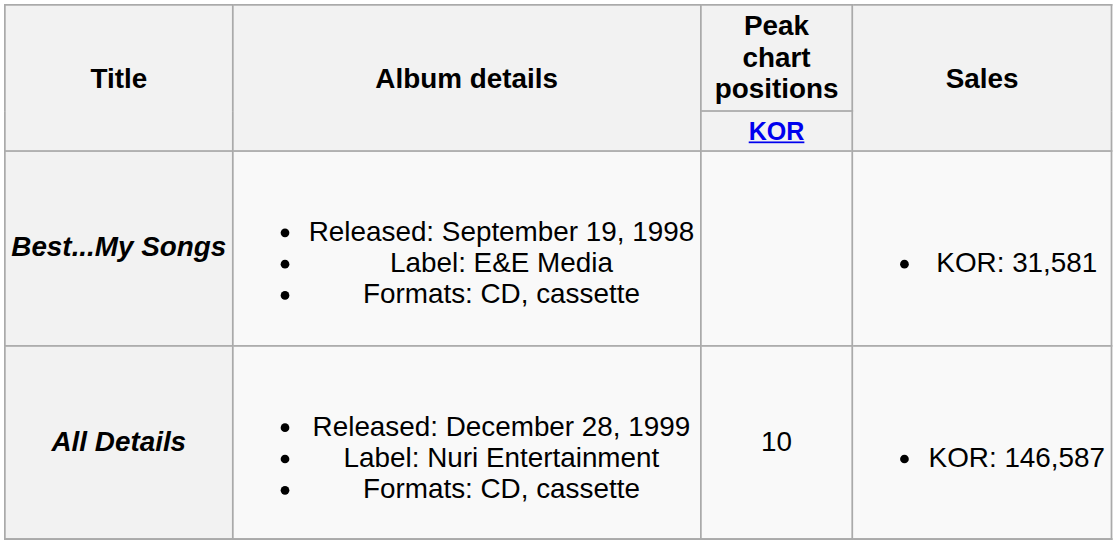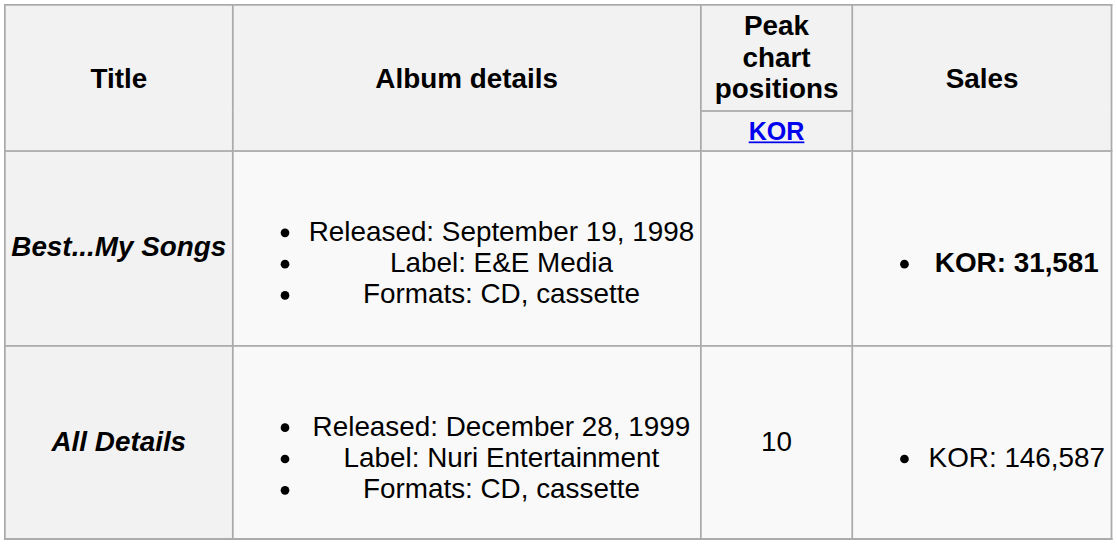(982, 264) normal -> (982, 264) bold
